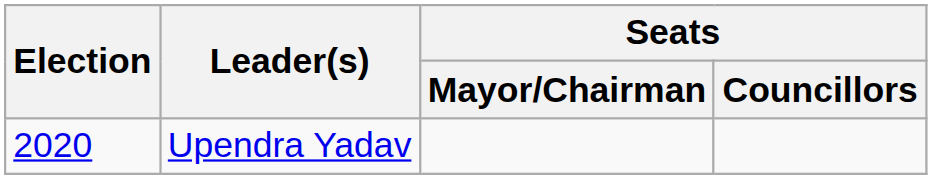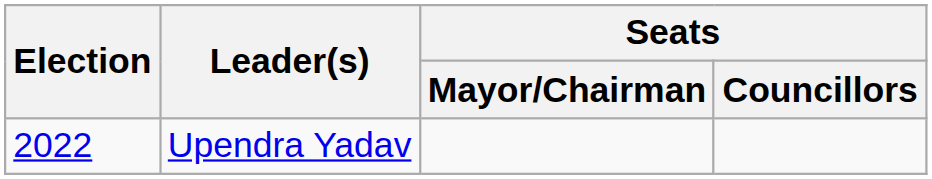(53, 145) 2020 -> (53, 145) 2022
